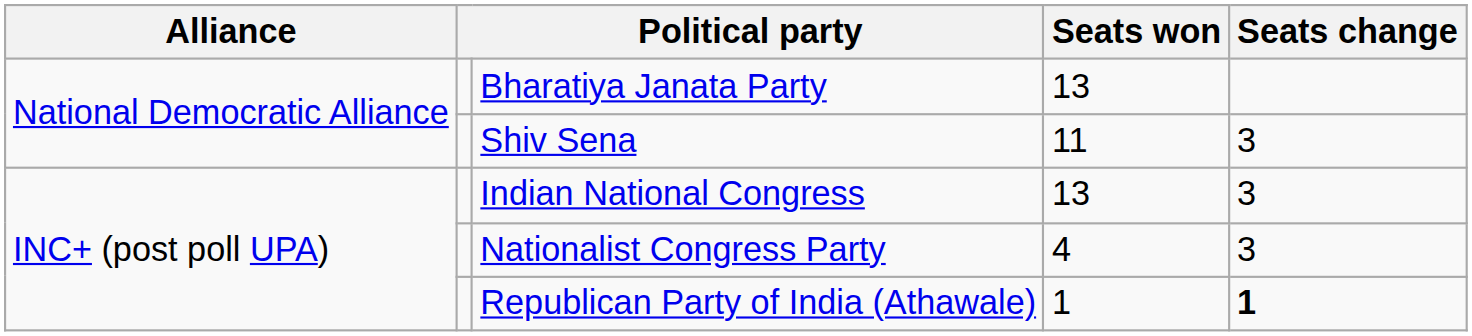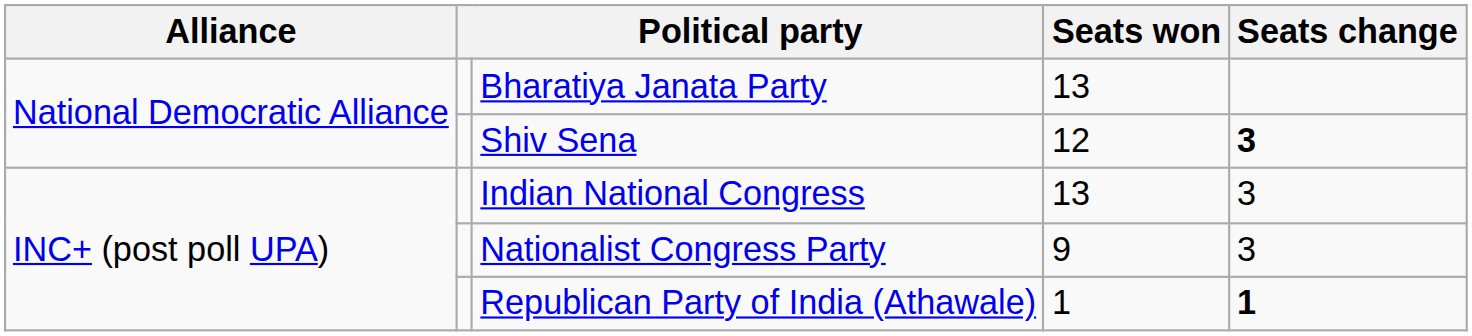(1070, 140) 11 -> (1071, 140) 12
(1247, 140) normal -> (1247, 140) bold
(1061, 248) 4 -> (1061, 248) 9
